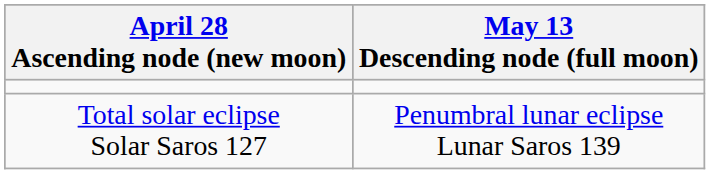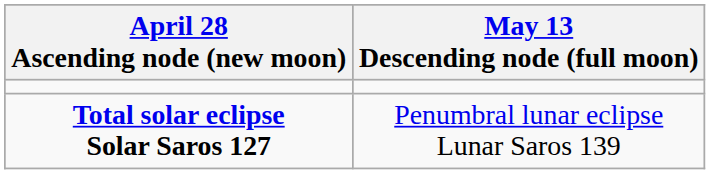(179, 130) normal -> (179, 130) bold
